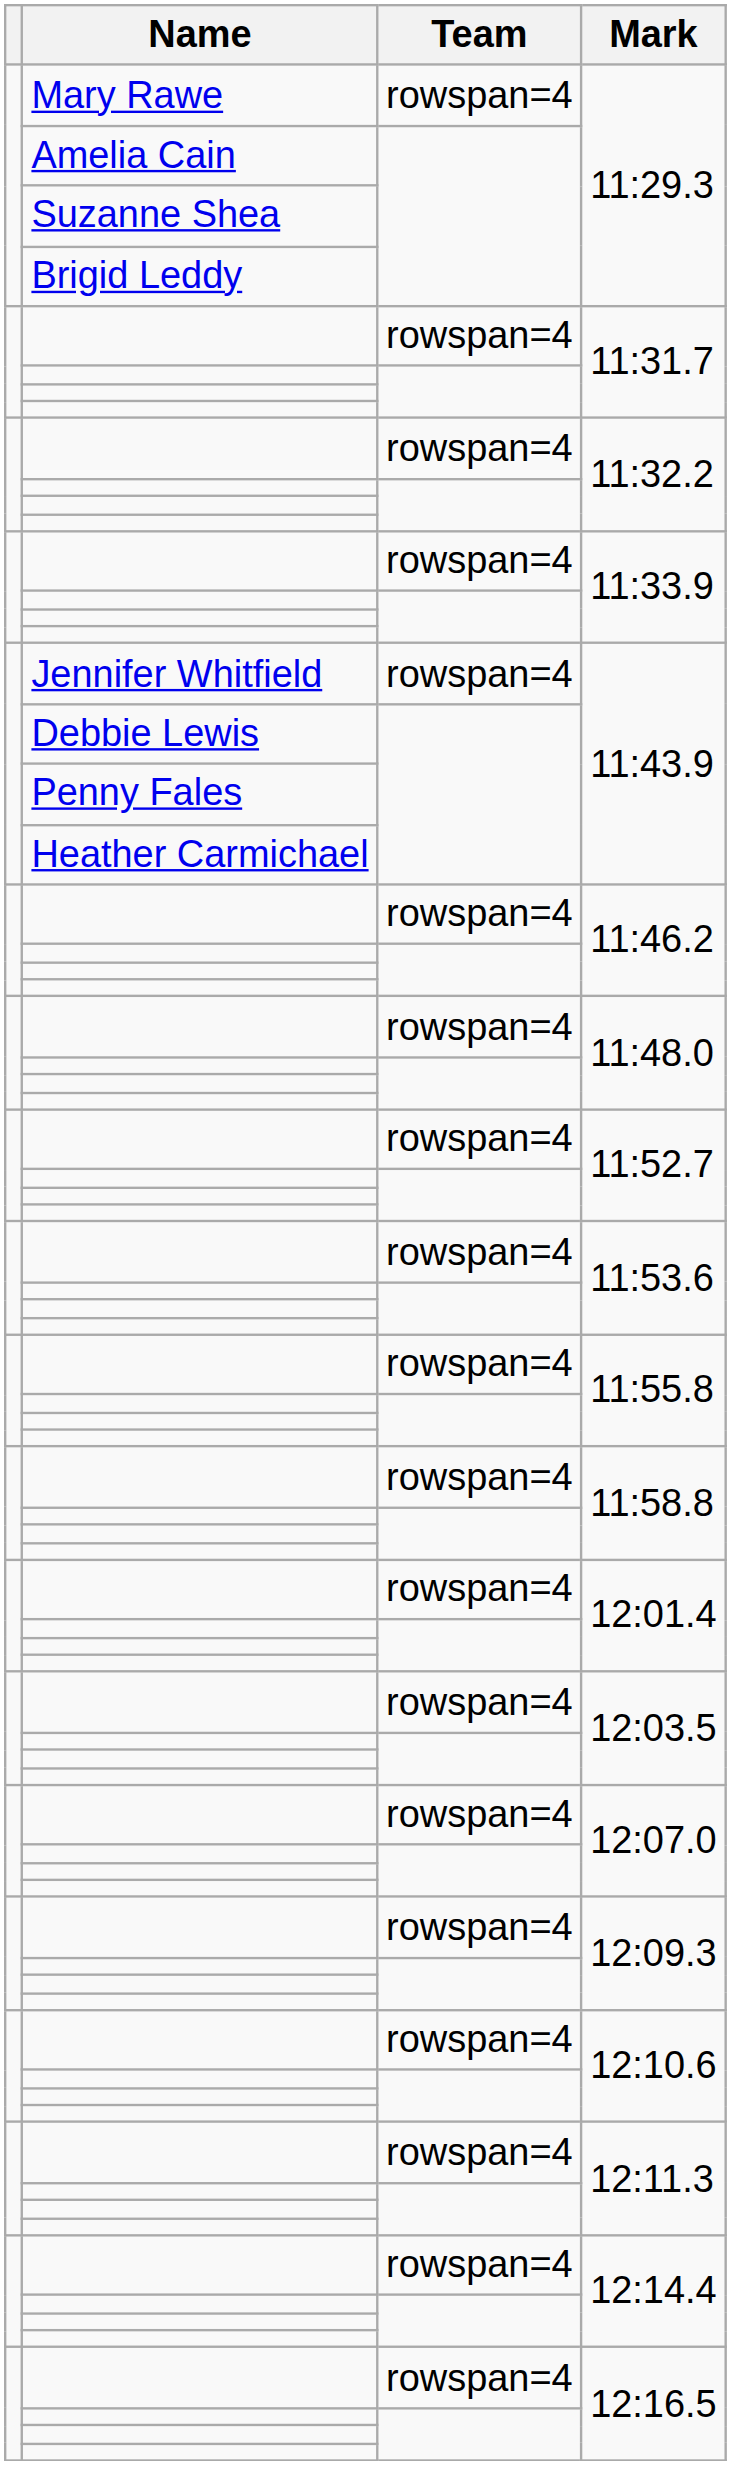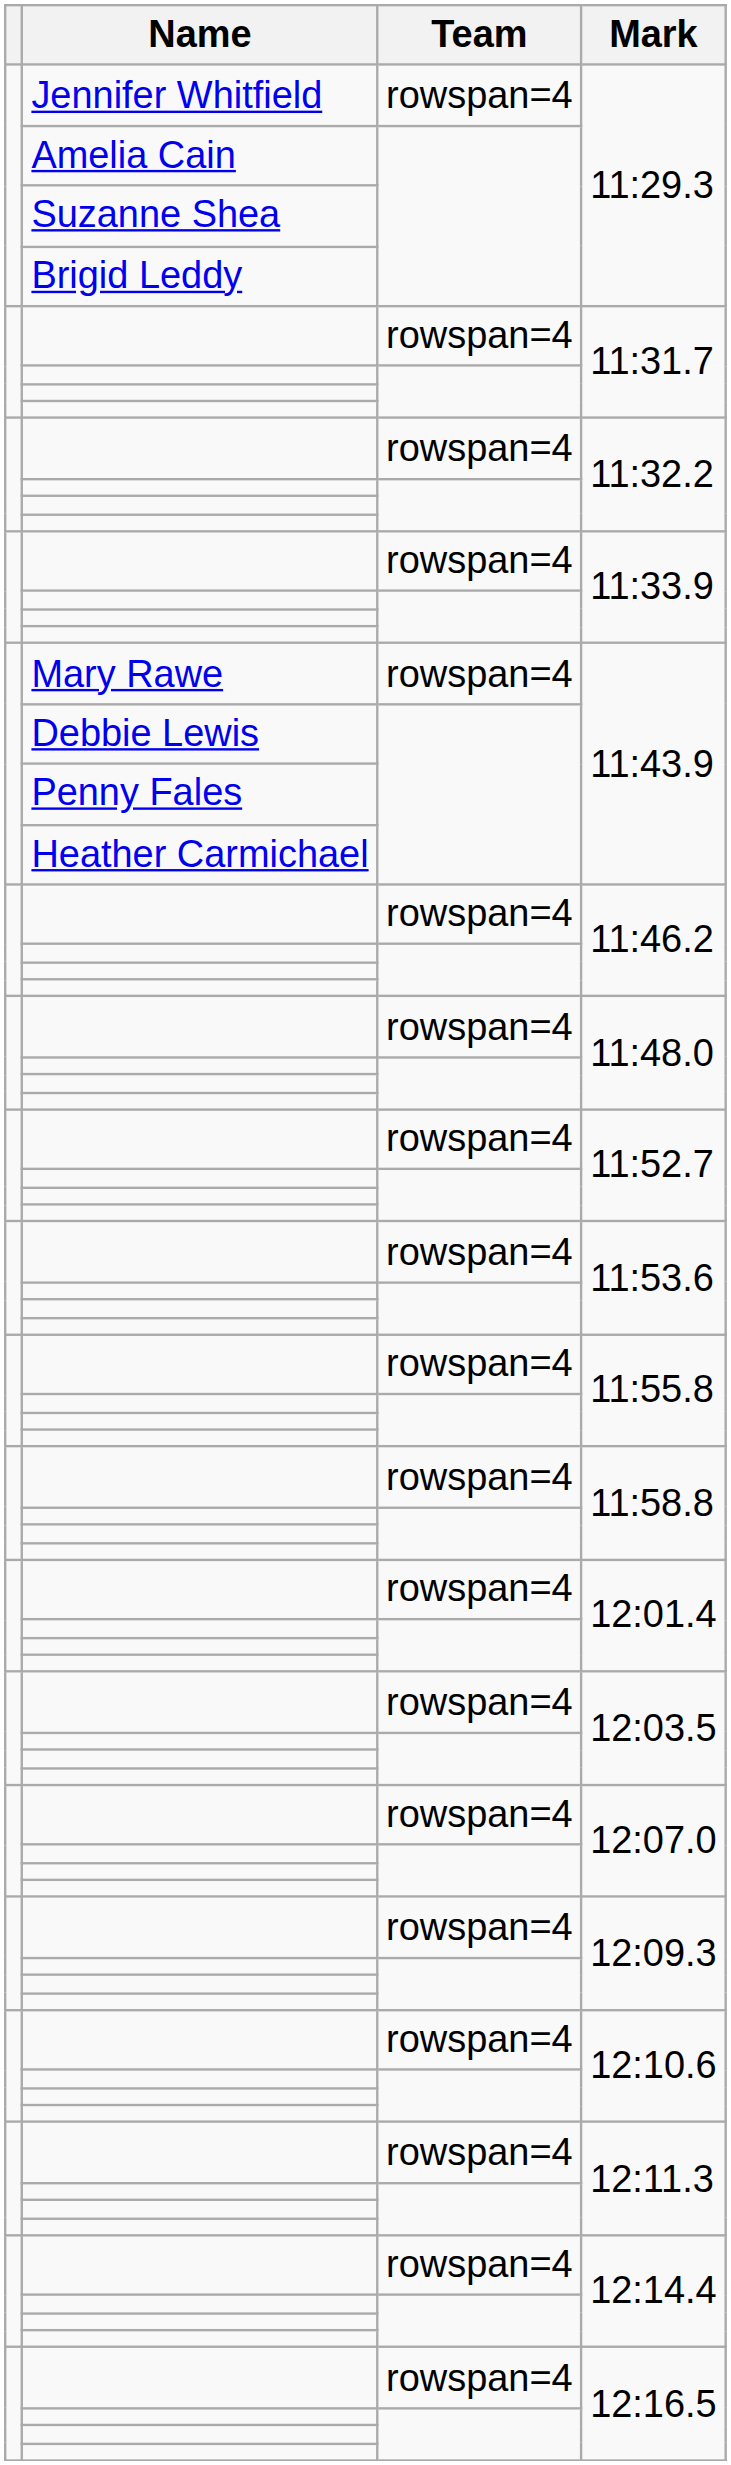(127, 94) Mary Rawe -> (177, 94) Jennifer Whitfield
(177, 672) Jennifer Whitfield -> (127, 672) Mary Rawe
